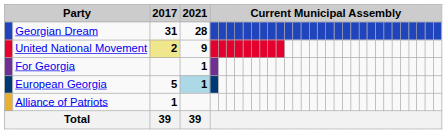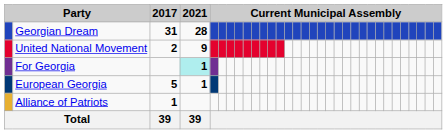(174, 48) khaki background -> (174, 48) no background
(204, 66) no background -> (204, 66) paleturquoise background
(204, 84) lightblue background -> (204, 84) no background
